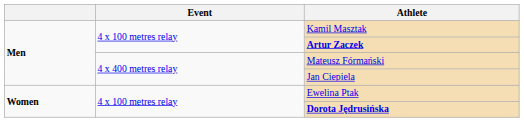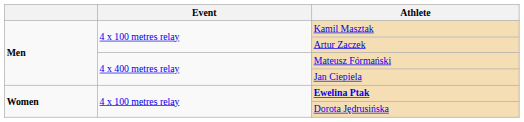(335, 45) bold -> (340, 45) normal
(333, 93) normal -> (342, 93) bold
(348, 109) bold -> (351, 109) normal
